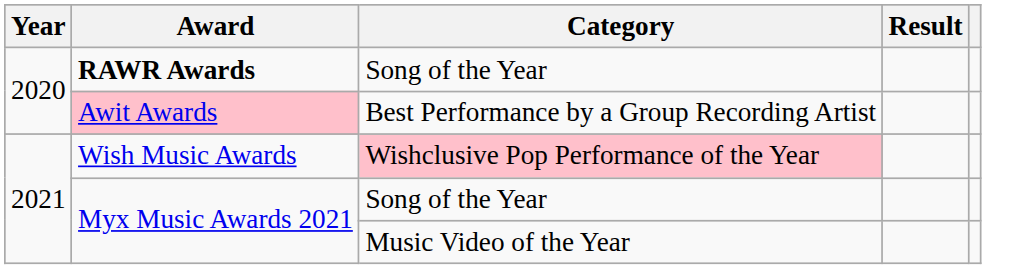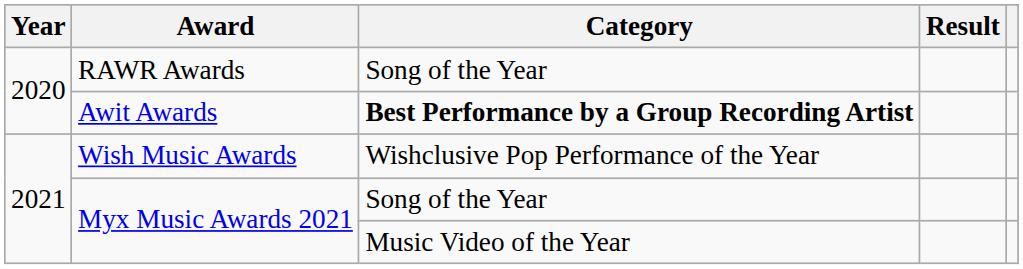(167, 69) bold -> (161, 69) normal
(148, 112) pink background -> (148, 112) no background
(621, 112) normal -> (639, 112) bold
(592, 155) pink background -> (592, 155) no background
